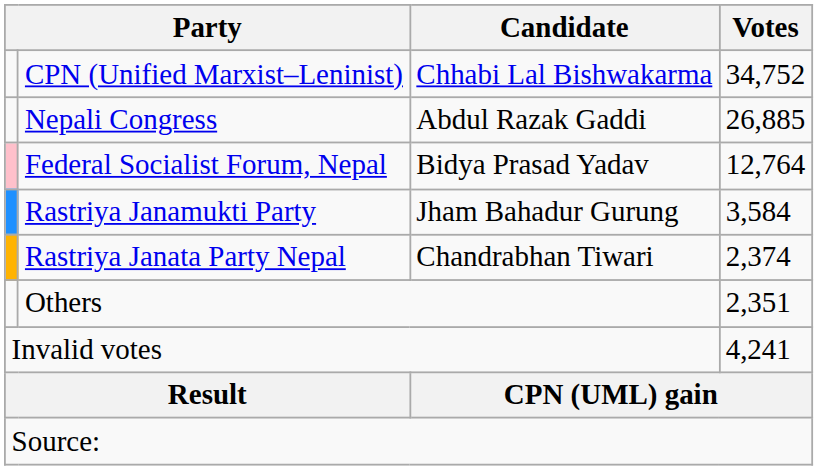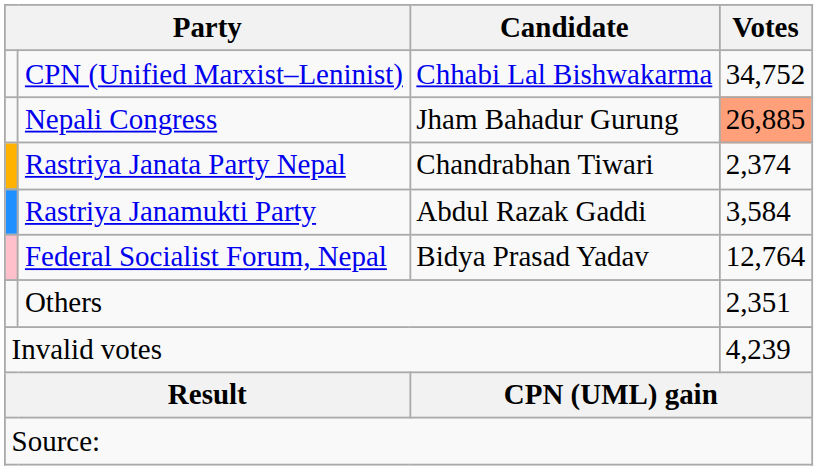(531, 119) Abdul Razak Gaddi -> (547, 119) Jham Bahadur Gurung
(765, 119) no background -> (765, 119) lightsalmon background
rows swapped: (206, 165) <-> (185, 257)
(547, 211) Jham Bahadur Gurung -> (531, 211) Abdul Razak Gaddi
(758, 348) 4,241 -> (758, 348) 4,239
